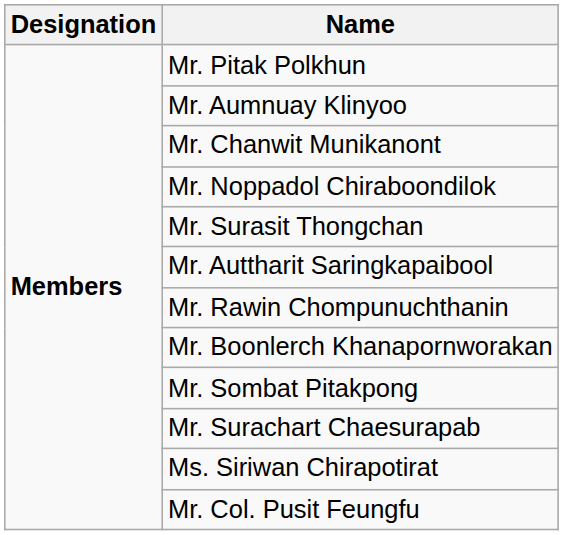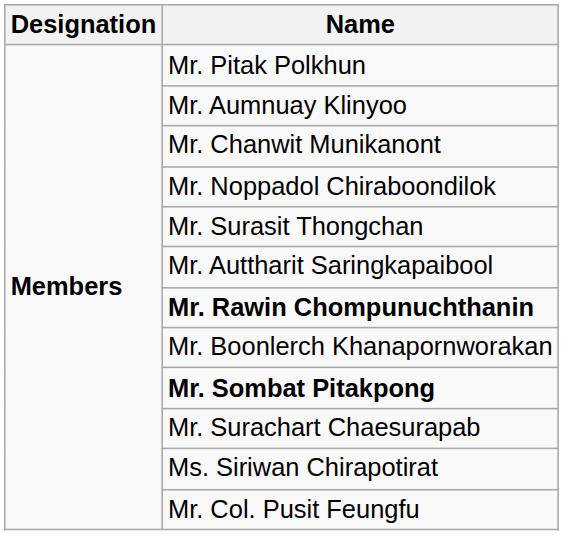(338, 307) normal -> (351, 307) bold
(293, 387) normal -> (302, 387) bold
